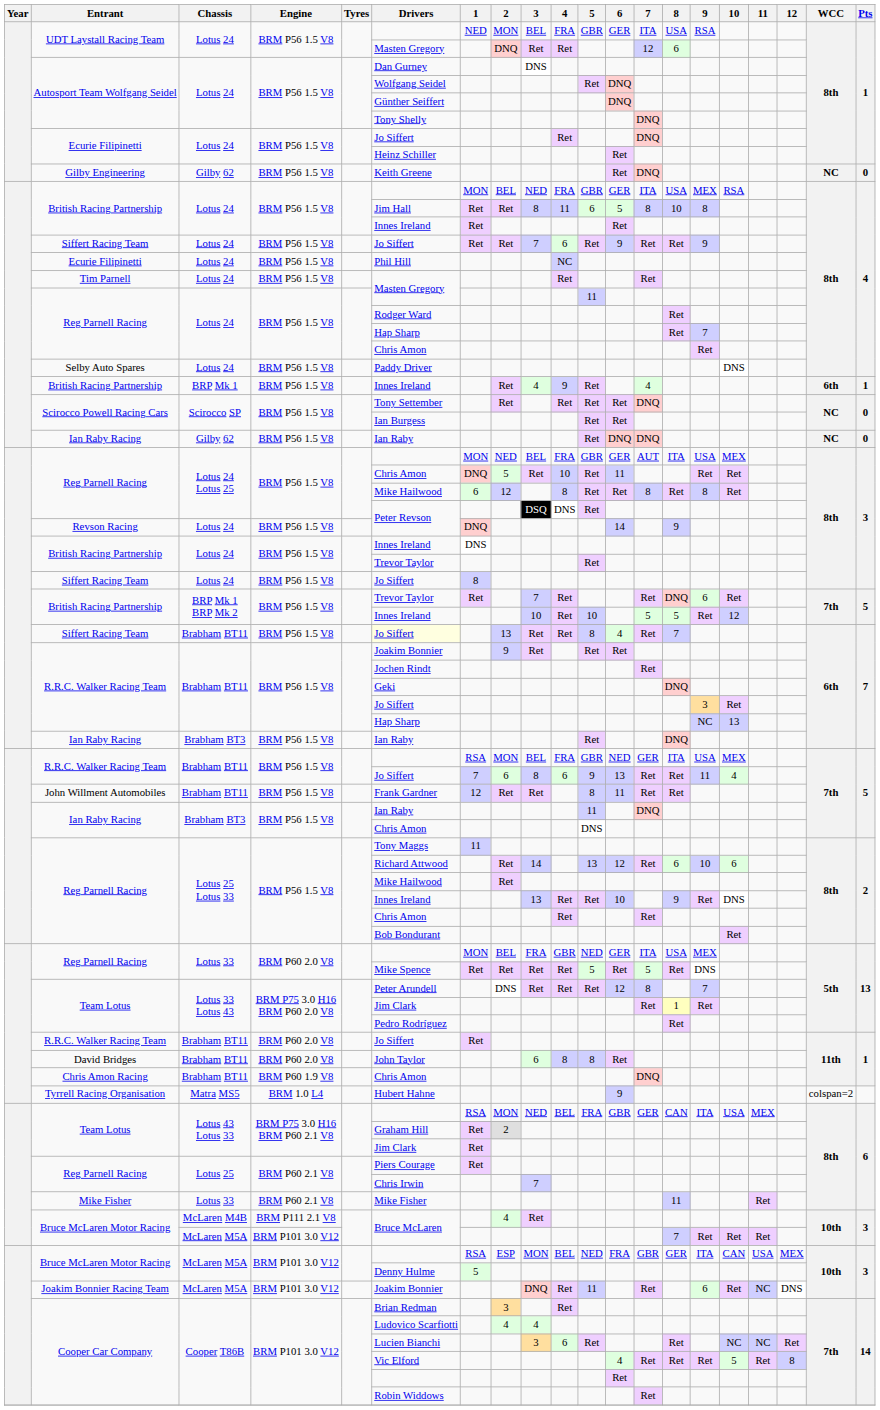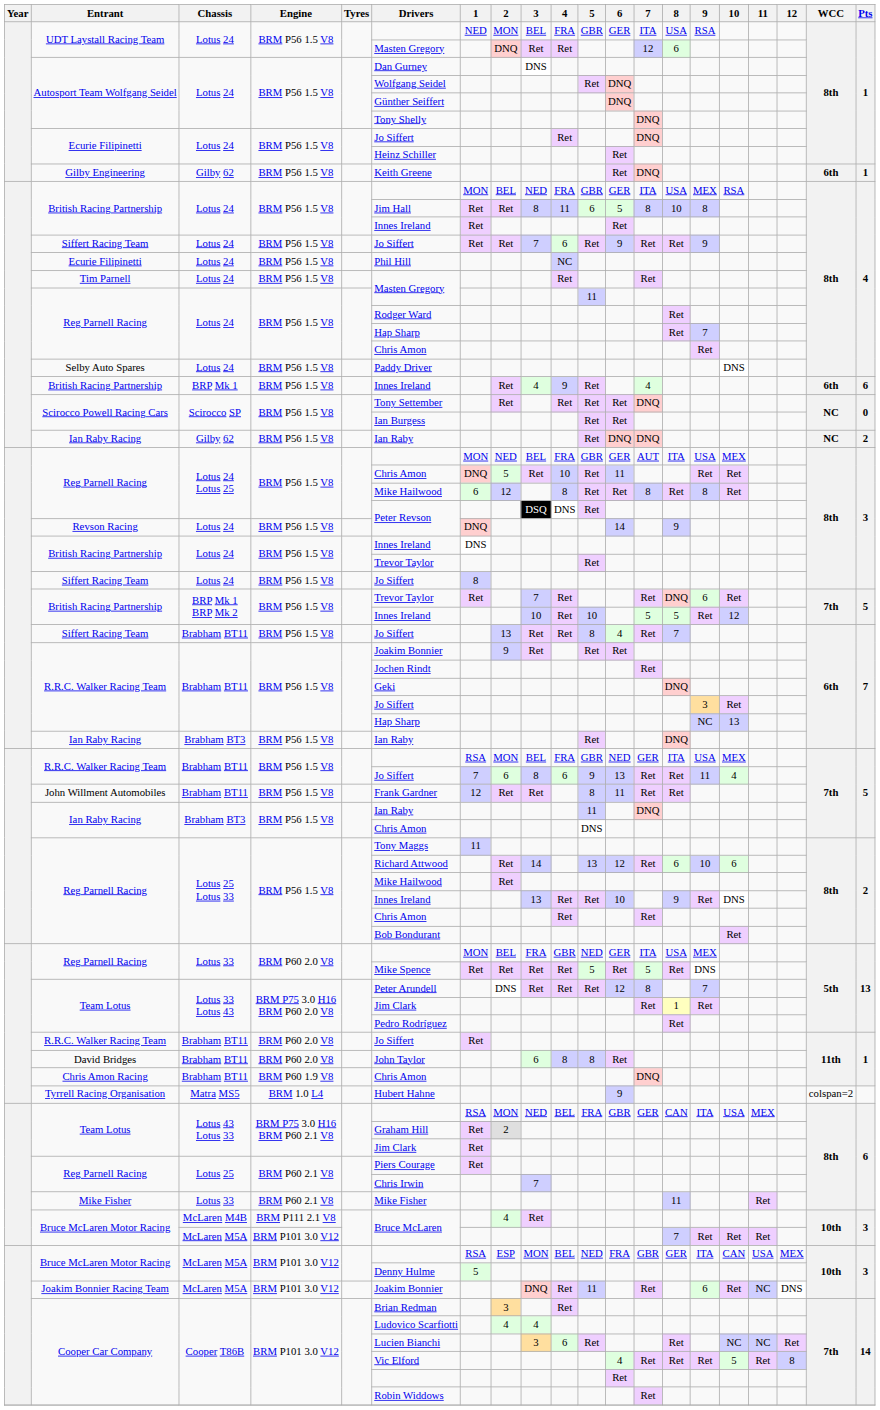(831, 172) NC -> (831, 172) 6th
(865, 172) 0 -> (865, 172) 1
(865, 385) 1 -> (865, 385) 6
(865, 438) 0 -> (865, 438) 2
(394, 633) lightyellow background -> (394, 633) no background
